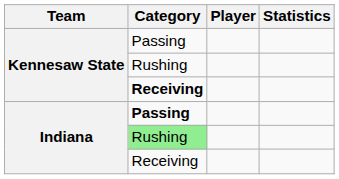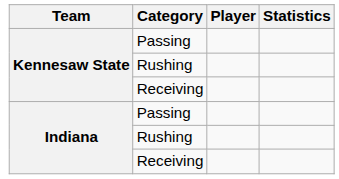(167, 89) bold -> (170, 89) normal
(161, 113) bold -> (164, 113) normal
(159, 137) lightgreen background -> (165, 137) no background
